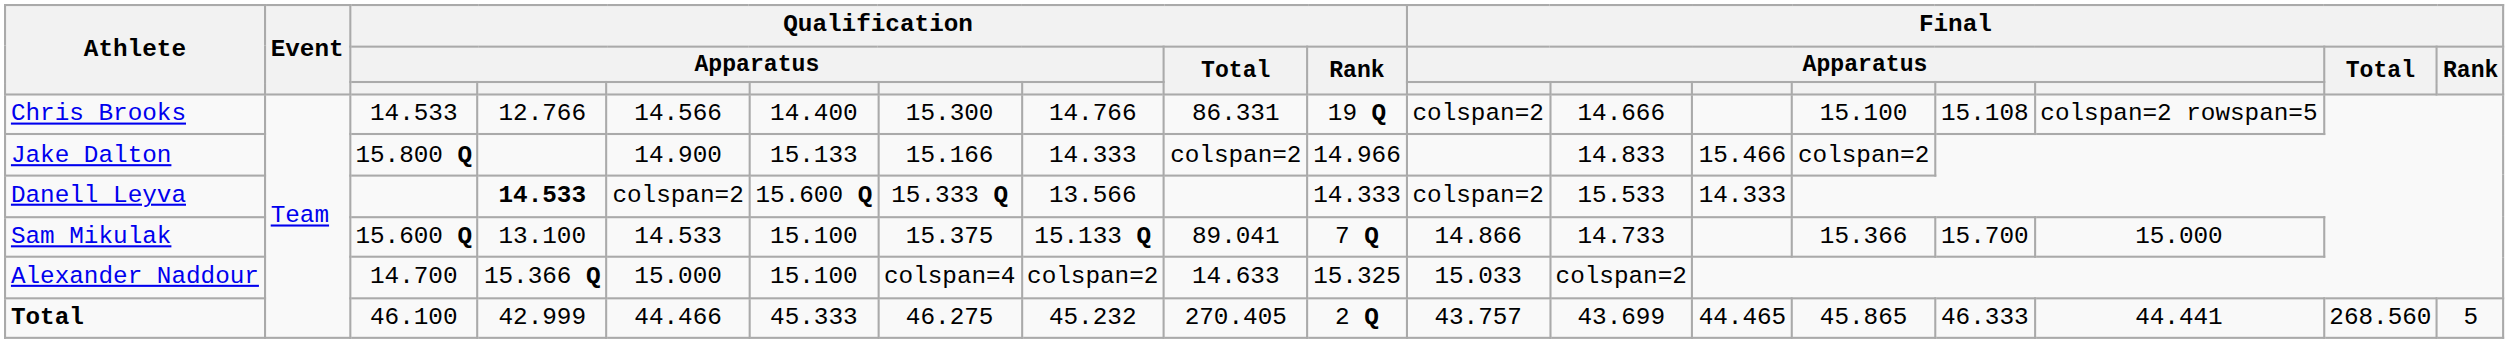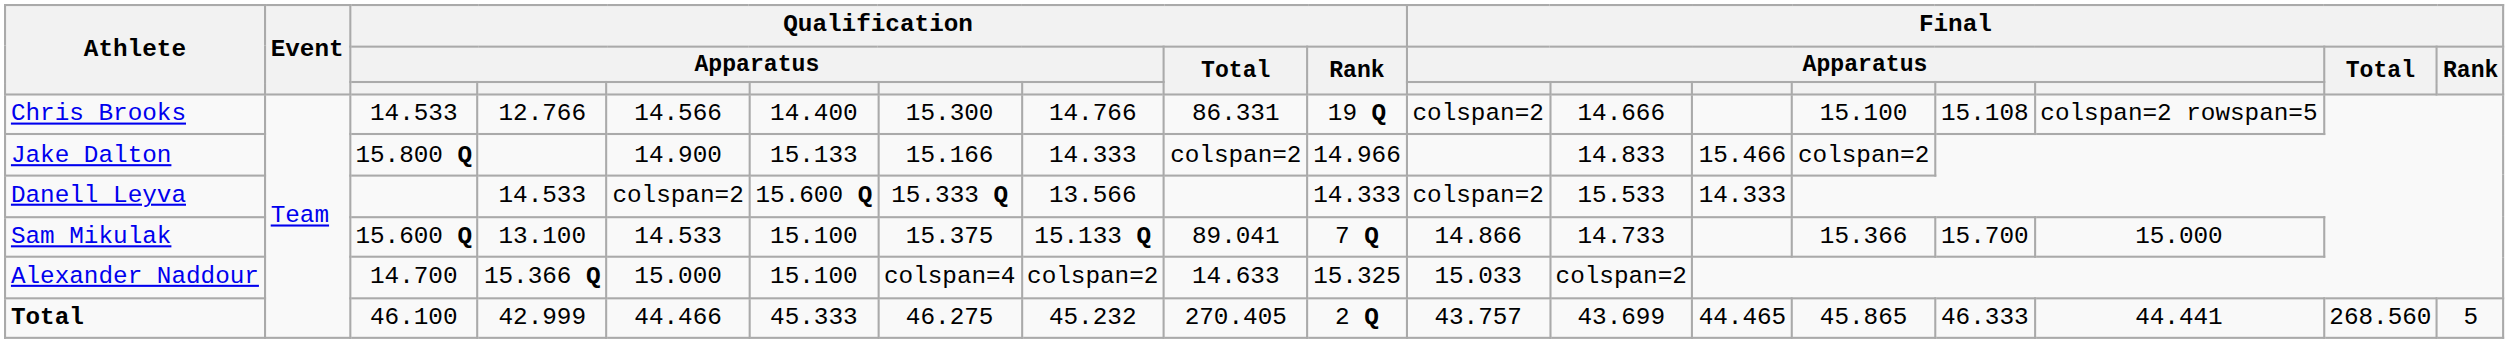(542, 195) bold -> (542, 195) normal
